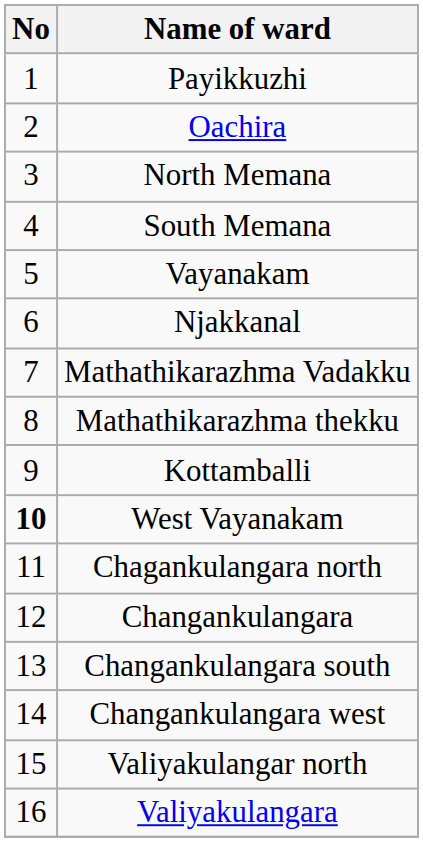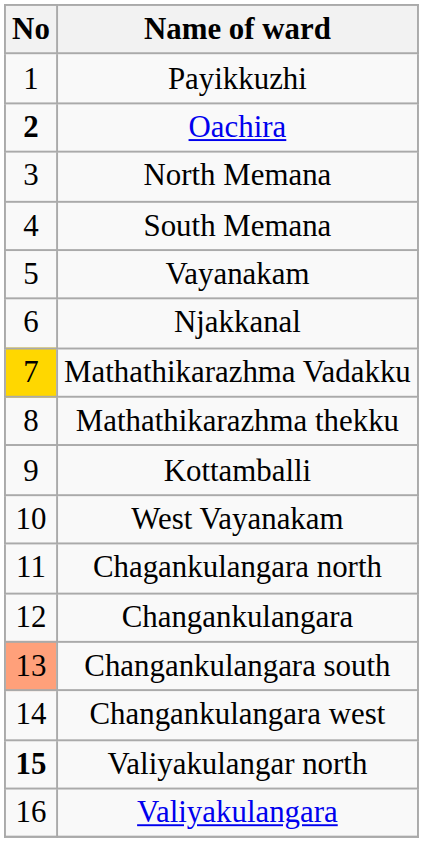(31, 126) normal -> (31, 126) bold
(31, 371) no background -> (31, 371) gold background
(31, 518) bold -> (31, 518) normal
(31, 665) no background -> (31, 665) lightsalmon background
(31, 763) normal -> (31, 763) bold
